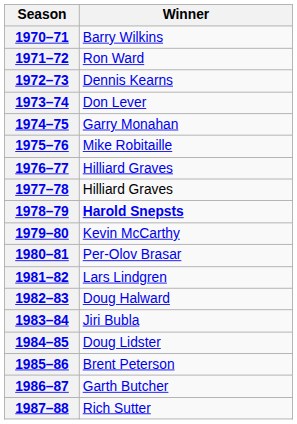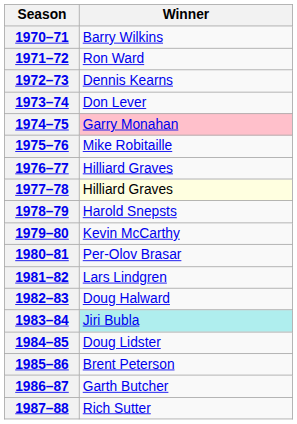(131, 124) no background -> (131, 124) pink background
(128, 189) no background -> (128, 189) lightyellow background
(133, 211) bold -> (130, 211) normal
(111, 320) no background -> (111, 320) paleturquoise background
